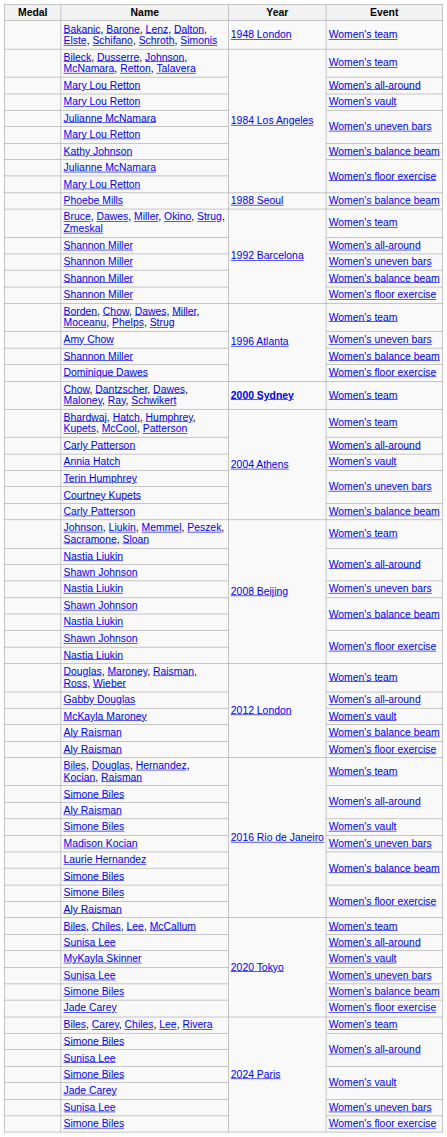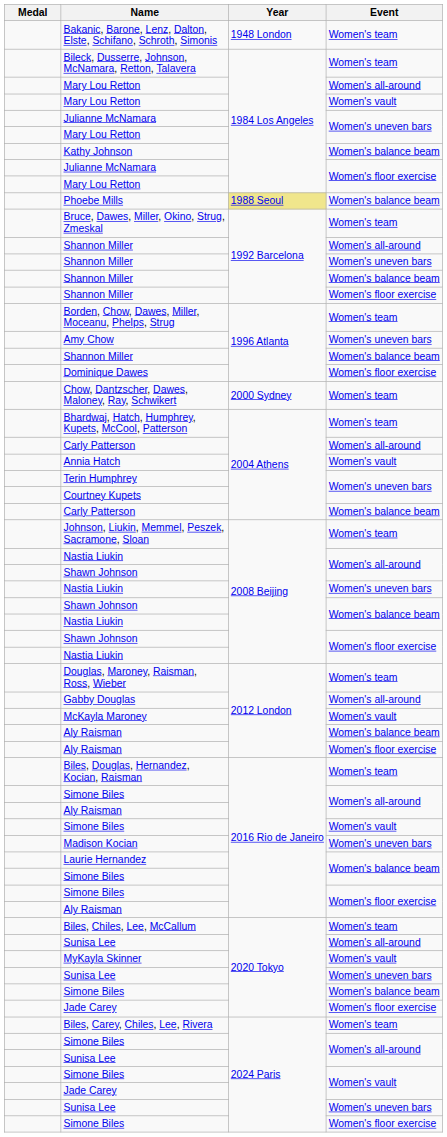(257, 201) no background -> (257, 201) khaki background
(262, 395) bold -> (261, 395) normal
